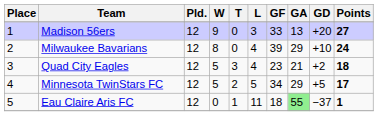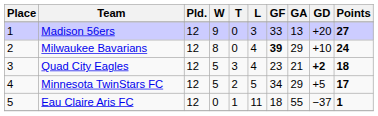(276, 48) normal -> (276, 48) bold
(319, 66) normal -> (319, 66) bold
(297, 102) lightgreen background -> (297, 102) no background
